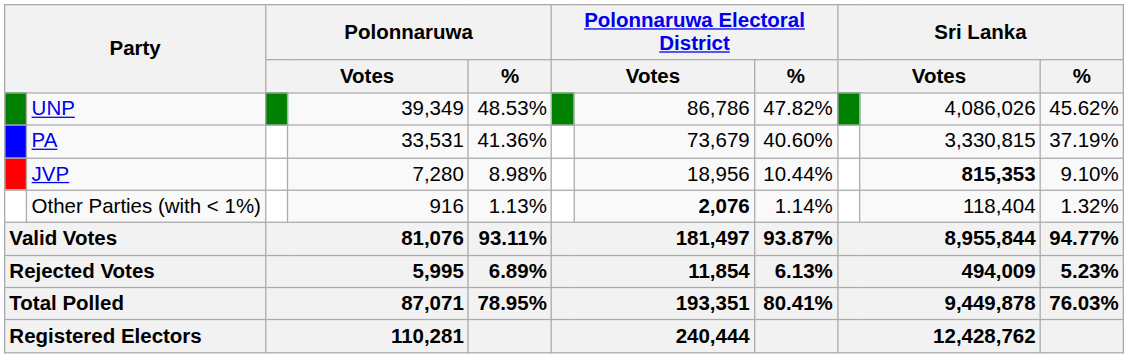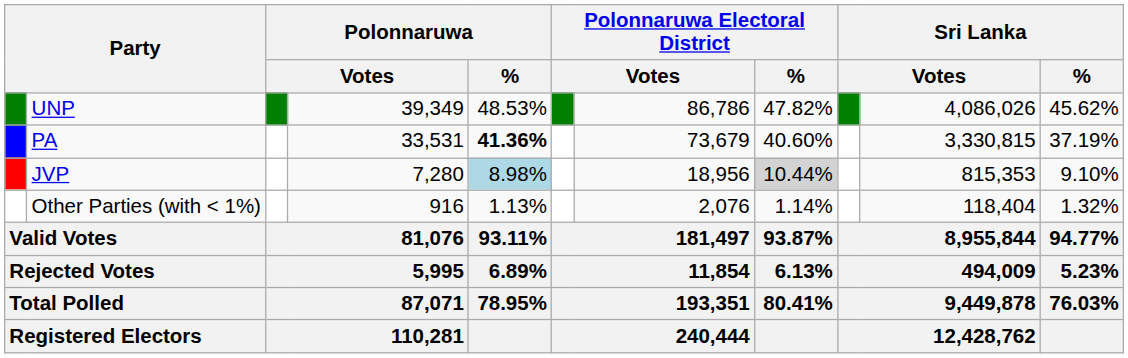(512, 141) normal -> (512, 141) bold
(518, 173) no background -> (518, 173) lightblue background
(798, 173) no background -> (798, 173) lightgrey background
(999, 173) bold -> (999, 173) normal
(724, 206) bold -> (724, 206) normal
